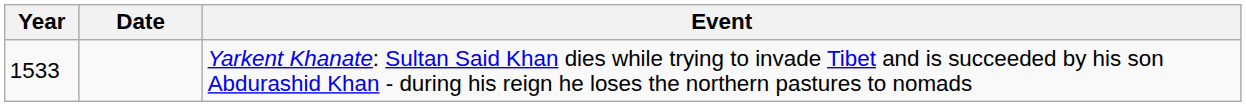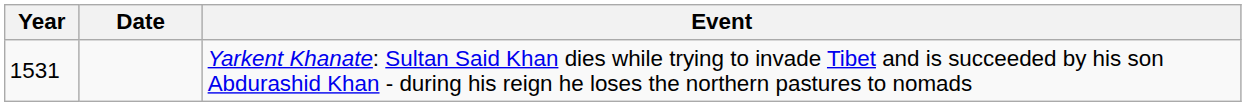(35, 70) 1533 -> (35, 70) 1531
